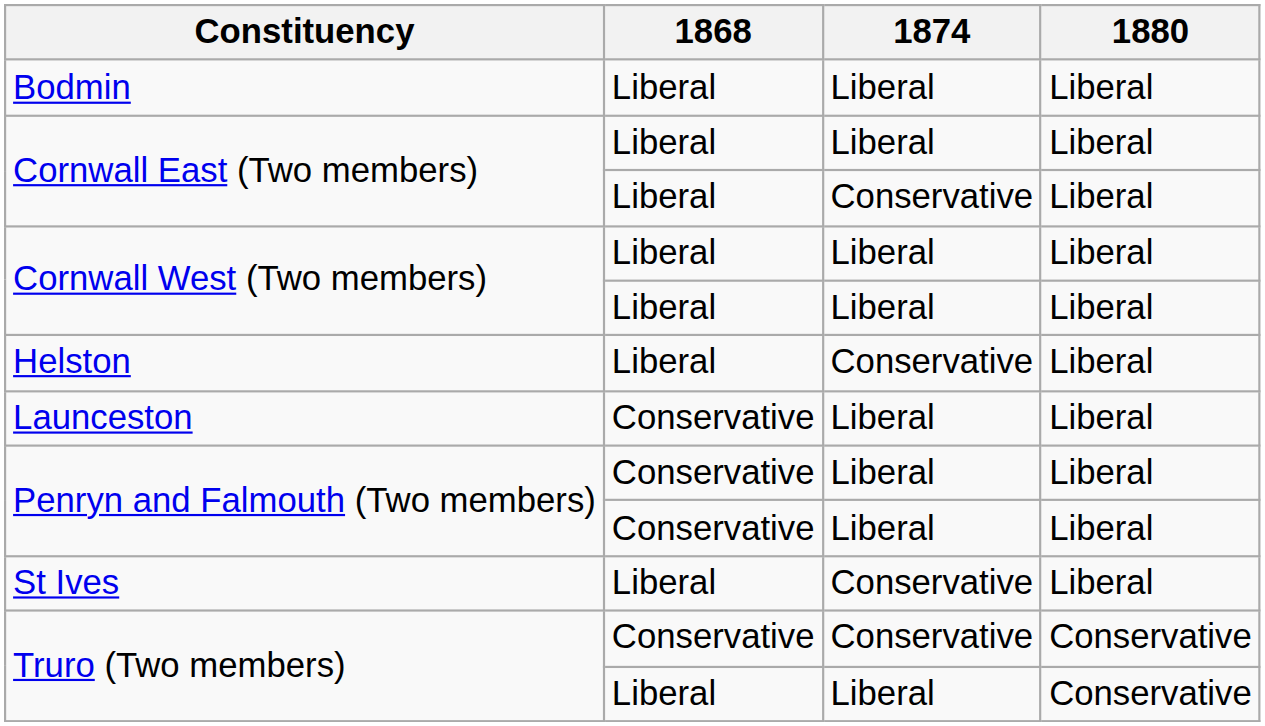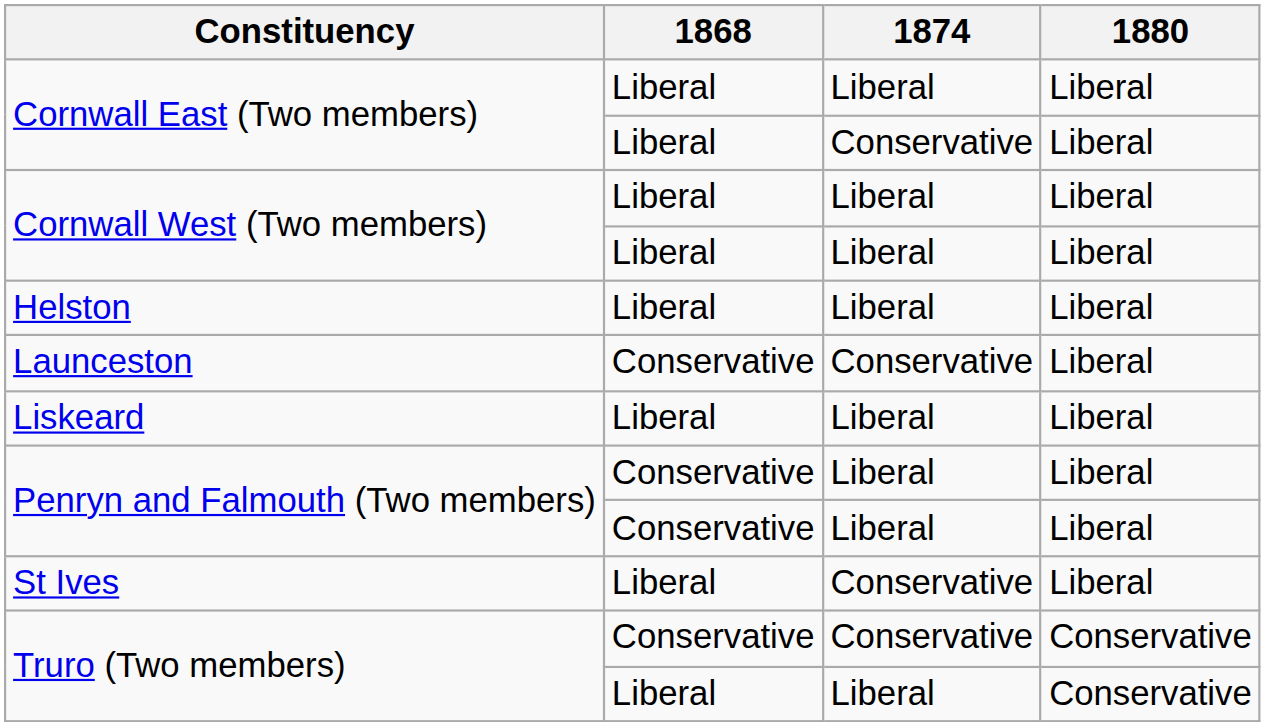- row: (72, 87)
(932, 362) Conservative -> (883, 307) Liberal
(883, 417) Liberal -> (932, 362) Conservative
+ row: (79, 417)
